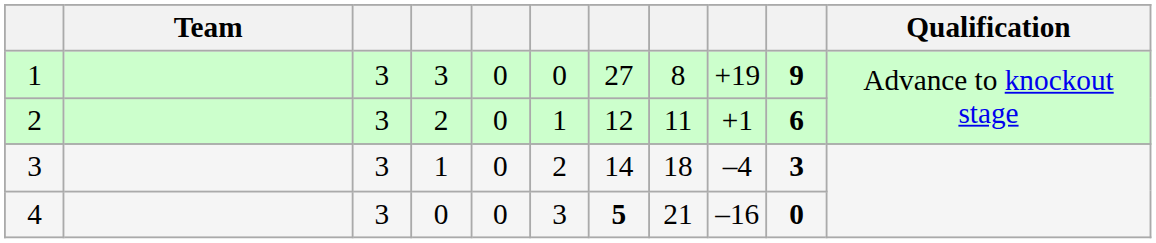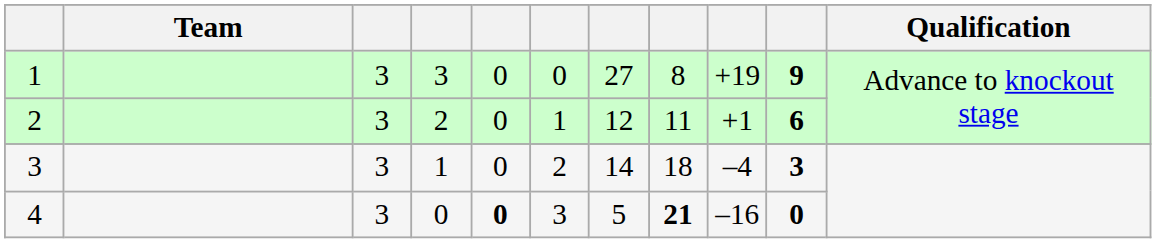(500, 213) normal -> (500, 213) bold
(619, 213) bold -> (619, 213) normal
(678, 213) normal -> (678, 213) bold
